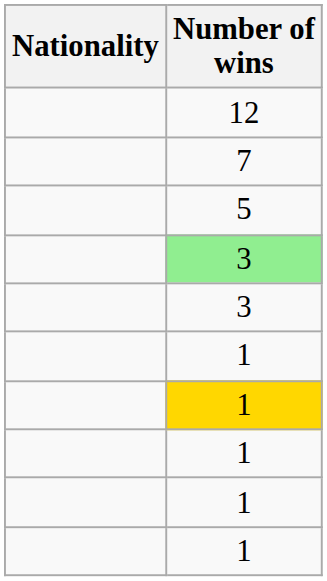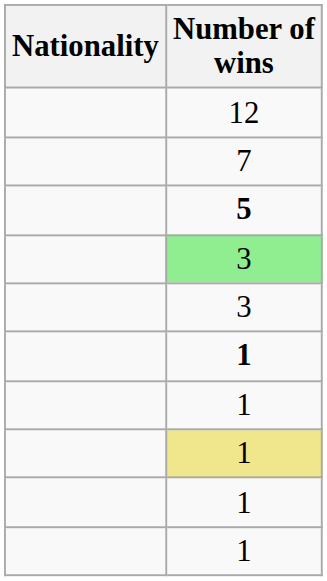(244, 209) normal -> (244, 209) bold
(244, 355) normal -> (244, 355) bold
(244, 404) gold background -> (244, 404) no background
(244, 453) no background -> (244, 453) khaki background
